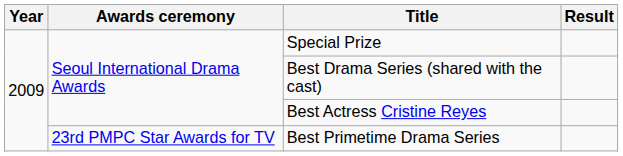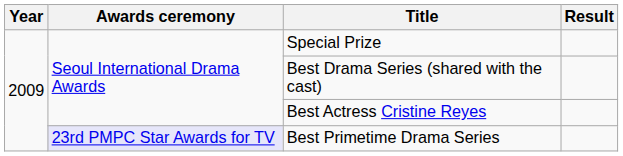(163, 138) no background -> (163, 138) lavender background
